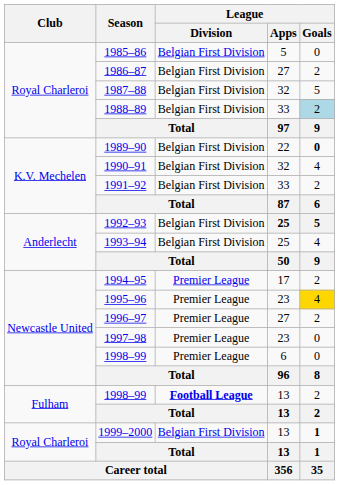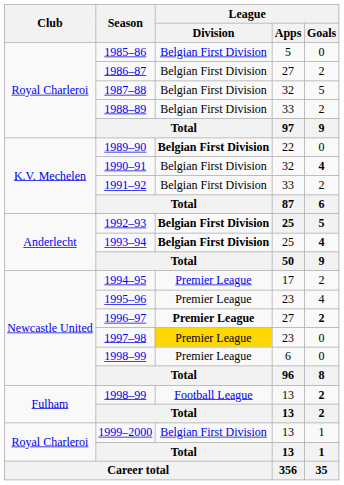(317, 109) lightblue background -> (322, 109) no background
(211, 147) normal -> (214, 147) bold
(317, 147) bold -> (322, 147) normal
(317, 166) normal -> (322, 166) bold
(211, 223) normal -> (214, 223) bold
(211, 242) normal -> (214, 242) bold
(317, 242) normal -> (322, 242) bold
(317, 299) gold background -> (322, 299) no background
(211, 318) normal -> (214, 318) bold
(317, 318) normal -> (322, 318) bold
(211, 337) no background -> (214, 337) gold background
(211, 394) bold -> (214, 394) normal
(317, 394) normal -> (322, 394) bold
(317, 432) bold -> (322, 432) normal
